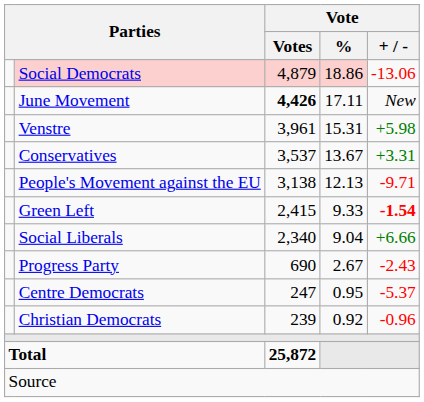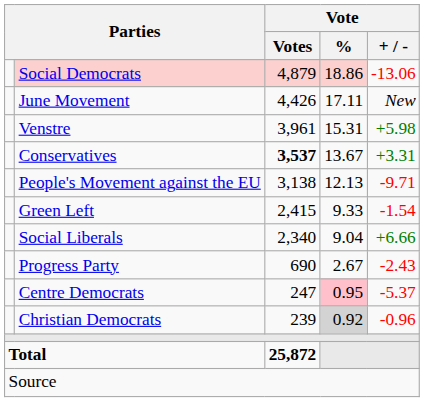(297, 100) bold -> (297, 100) normal
(297, 155) normal -> (297, 155) bold
(398, 210) bold -> (398, 210) normal
(348, 292) no background -> (348, 292) pink background
(348, 319) no background -> (348, 319) lightgrey background
